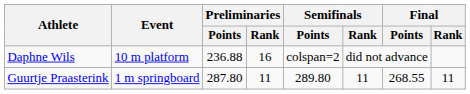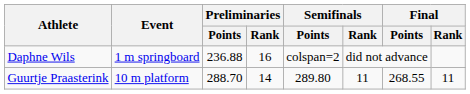(152, 57) 10 m platform -> (157, 57) 1 m springboard
(157, 78) 1 m springboard -> (152, 78) 10 m platform
(225, 78) 287.80 -> (225, 78) 288.70
(265, 78) 11 -> (265, 78) 14
